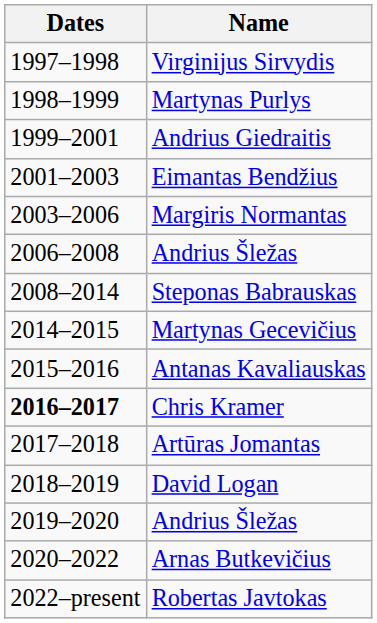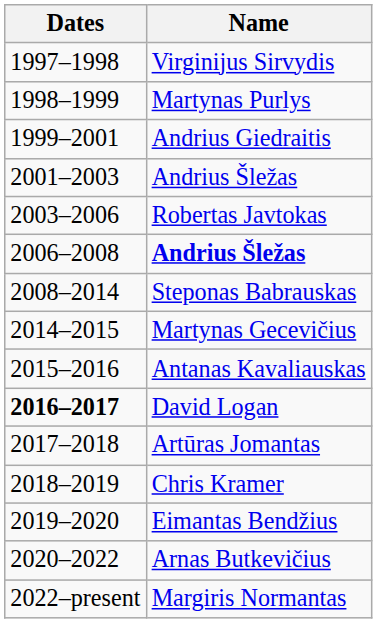(245, 176) Eimantas Bendžius -> (224, 176) Andrius Šležas
(249, 215) Margiris Normantas -> (239, 215) Robertas Javtokas
(224, 253) normal -> (228, 253) bold
(218, 406) Chris Kramer -> (215, 406) David Logan
(215, 483) David Logan -> (218, 483) Chris Kramer
(224, 521) Andrius Šležas -> (245, 521) Eimantas Bendžius
(239, 598) Robertas Javtokas -> (249, 598) Margiris Normantas
